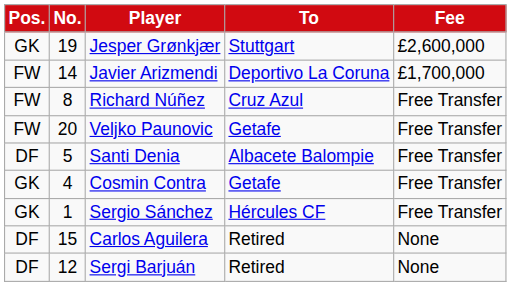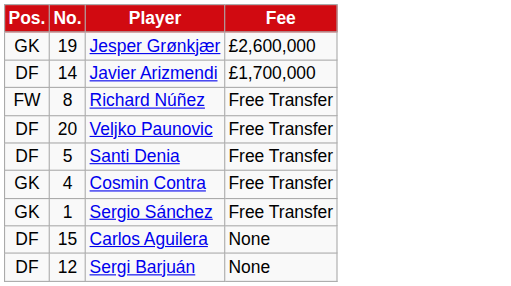- column: (309, 18)
(27, 73) FW -> (27, 73) DF
(27, 128) FW -> (27, 128) DF
